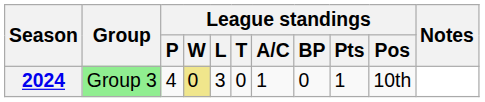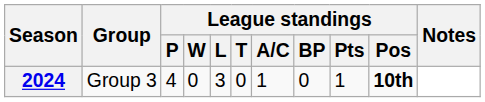(122, 81) lightgreen background -> (122, 81) no background
(193, 81) khaki background -> (193, 81) no background
(392, 81) normal -> (393, 81) bold
